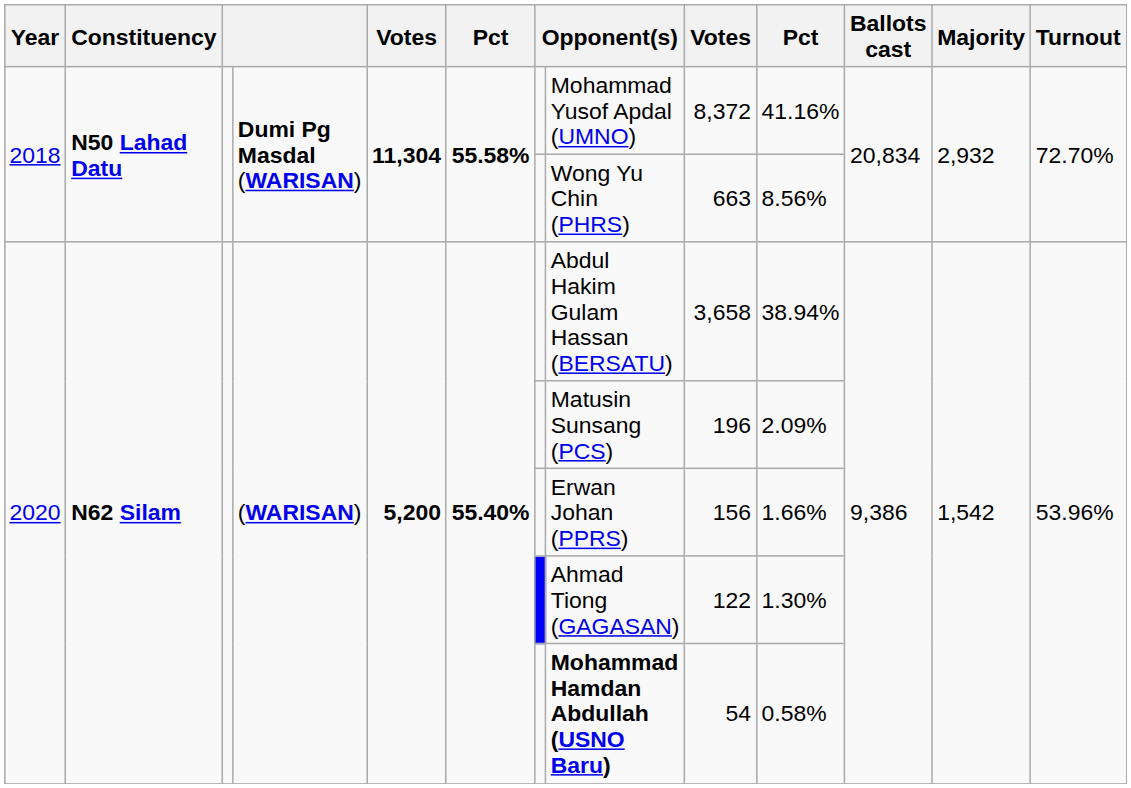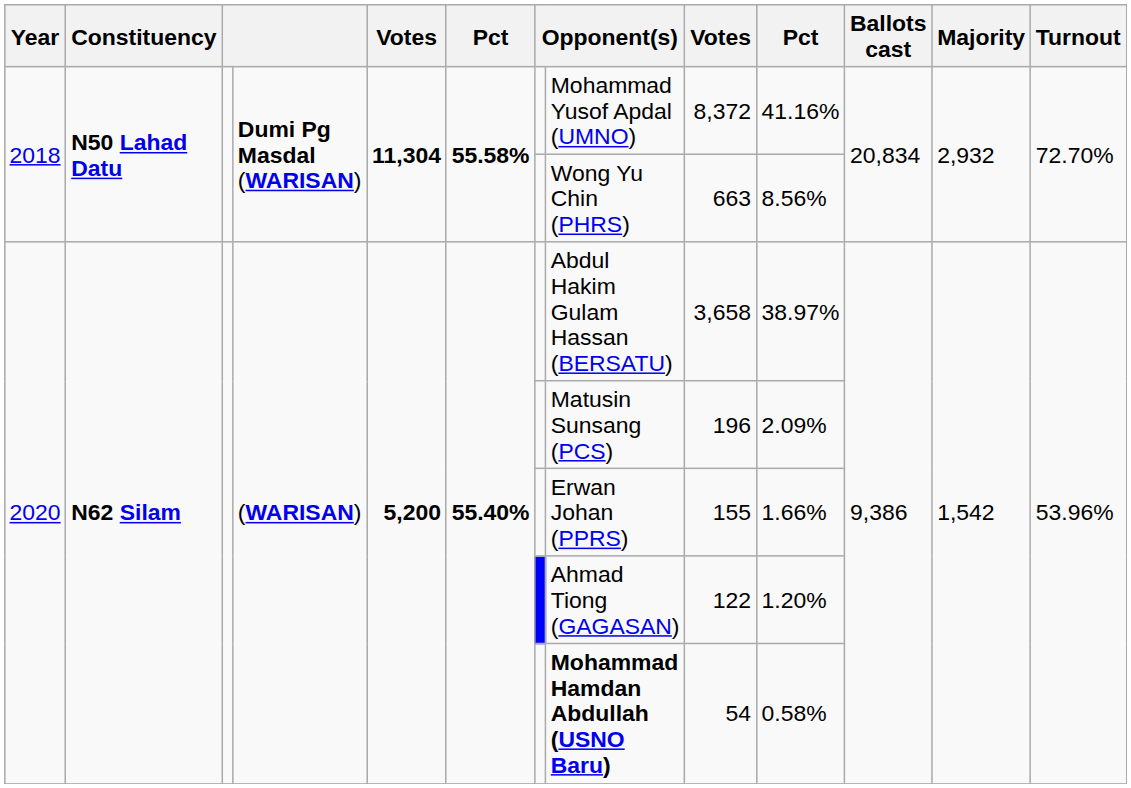(800, 312) 38.94% -> (800, 312) 38.97%
(732, 513) 156 -> (732, 513) 155
(794, 600) 1.30% -> (794, 600) 1.20%
